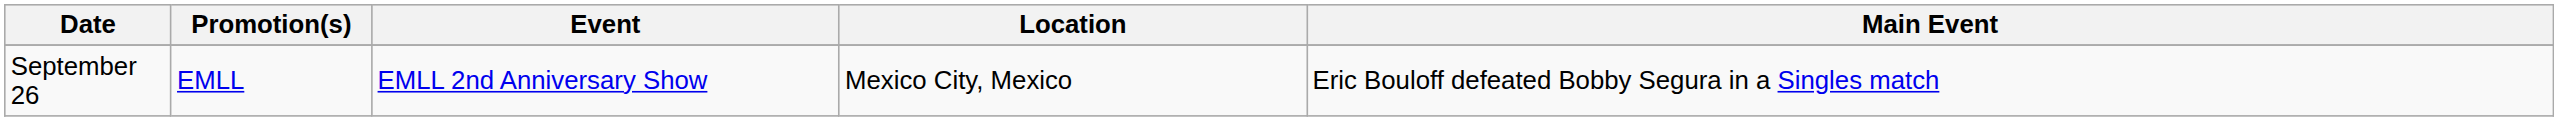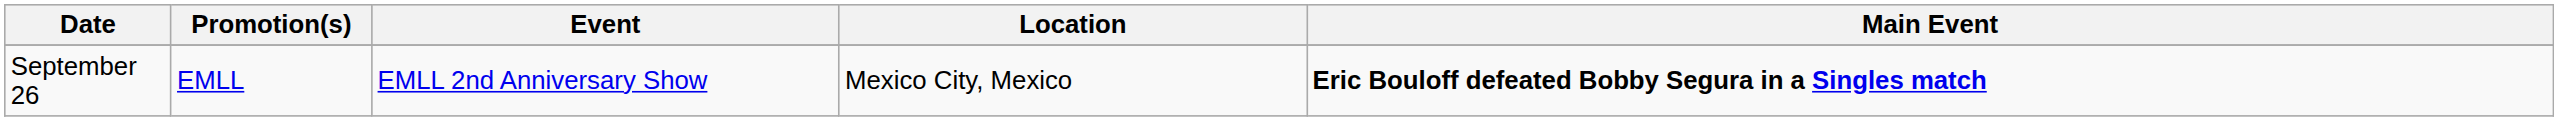(1626, 80) normal -> (1650, 80) bold
